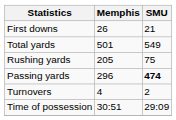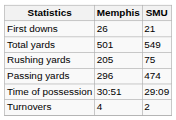(153, 76) bold -> (153, 76) normal
rows swapped: (29, 91) <-> (50, 107)
